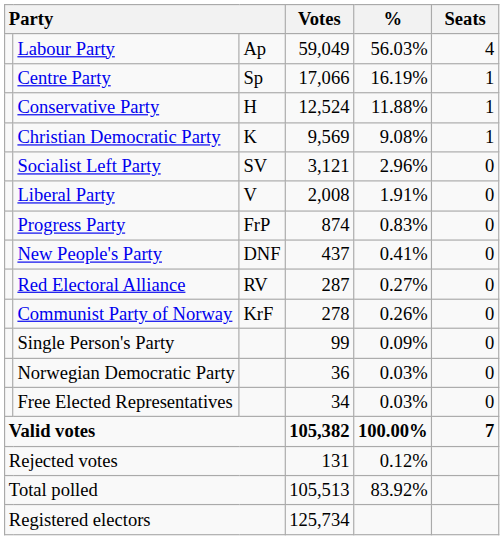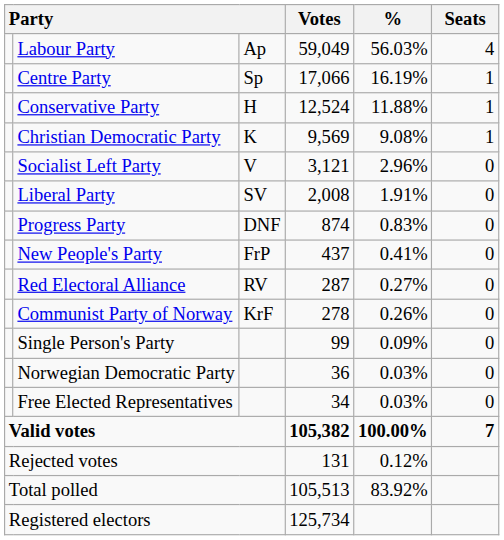(255, 166) SV -> (250, 166) V
(250, 195) V -> (255, 195) SV
(257, 225) FrP -> (262, 225) DNF
(262, 254) DNF -> (257, 254) FrP
